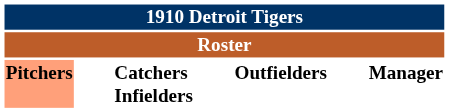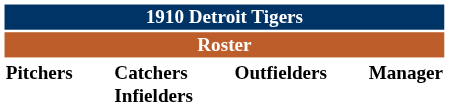(39, 72) lightsalmon background -> (39, 72) no background
